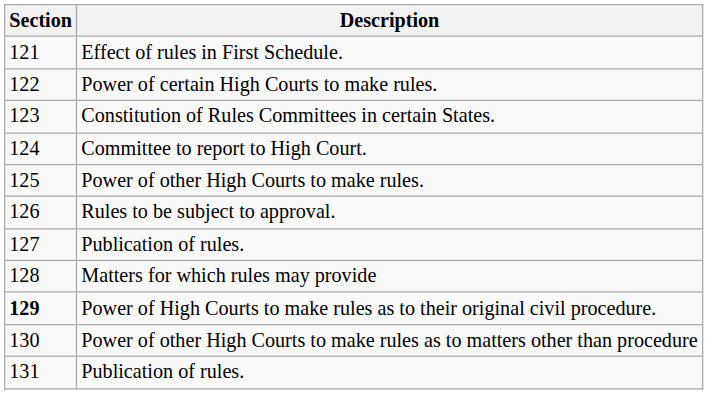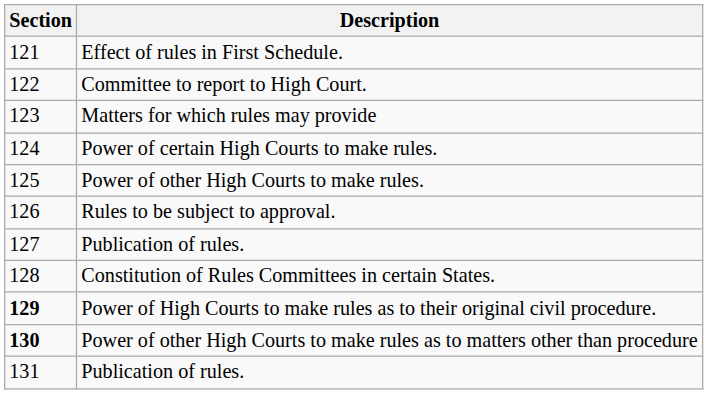(259, 84) Power of certain High Courts to make rules. -> (224, 84) Committee to report to High Court.
(288, 116) Constitution of Rules Committees in certain States. -> (229, 116) Matters for which rules may provide
(224, 148) Committee to report to High Court. -> (259, 148) Power of certain High Courts to make rules.
(229, 276) Matters for which rules may provide -> (288, 276) Constitution of Rules Committees in certain States.
(24, 340) normal -> (24, 340) bold
